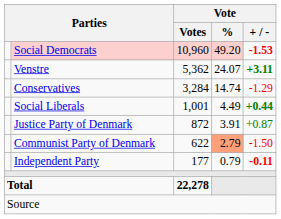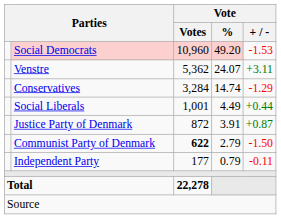(261, 50) bold -> (261, 50) normal
(260, 69) bold -> (260, 69) normal
(259, 106) bold -> (259, 106) normal
(200, 143) normal -> (200, 143) bold
(230, 143) lightsalmon background -> (230, 143) no background
(261, 161) bold -> (261, 161) normal
